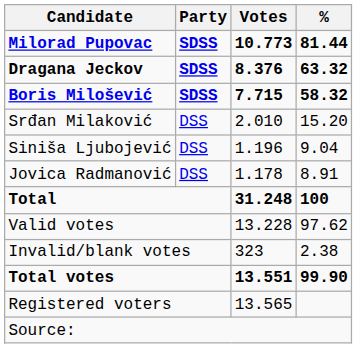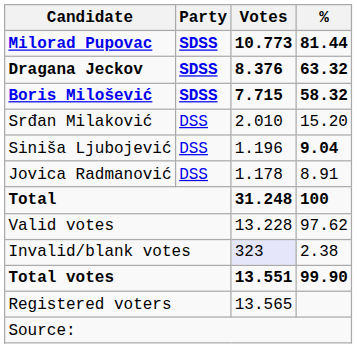(319, 148) normal -> (319, 148) bold
(249, 252) no background -> (249, 252) lavender background
